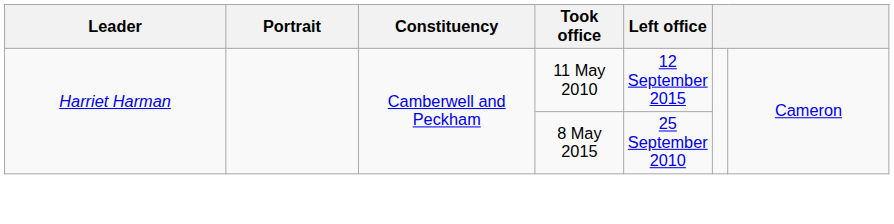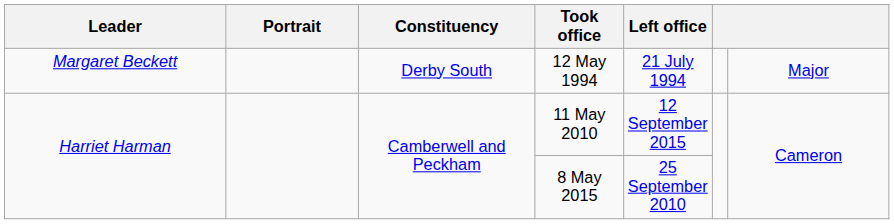+ row: (579, 70)
